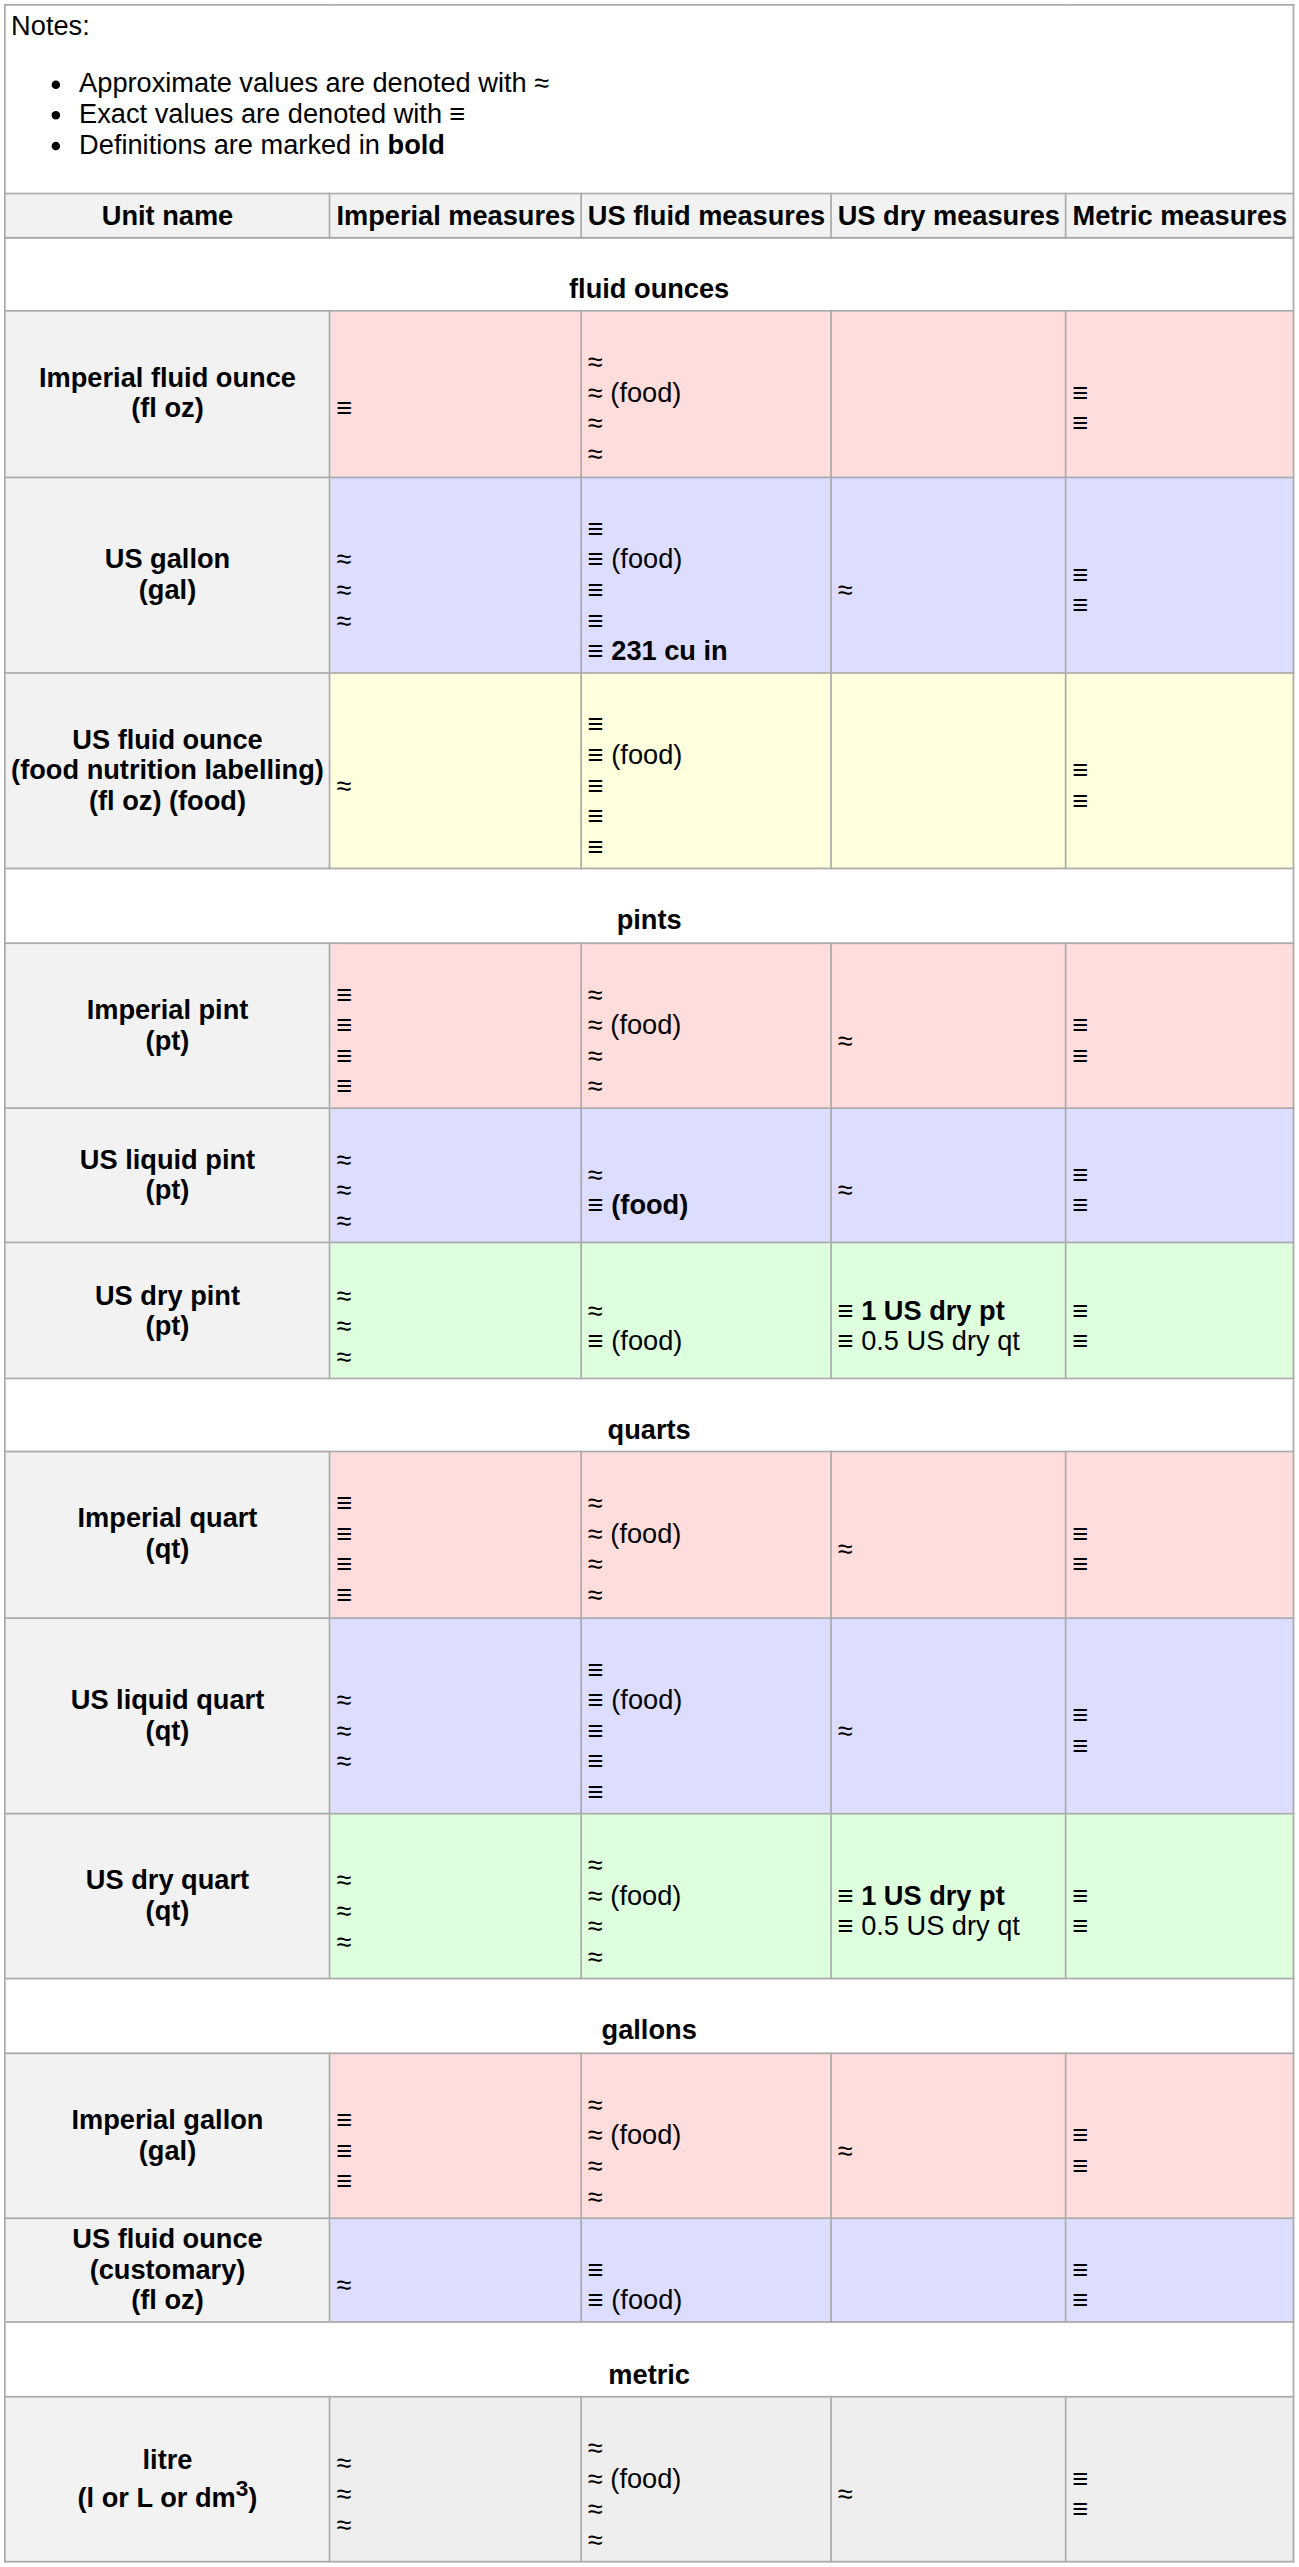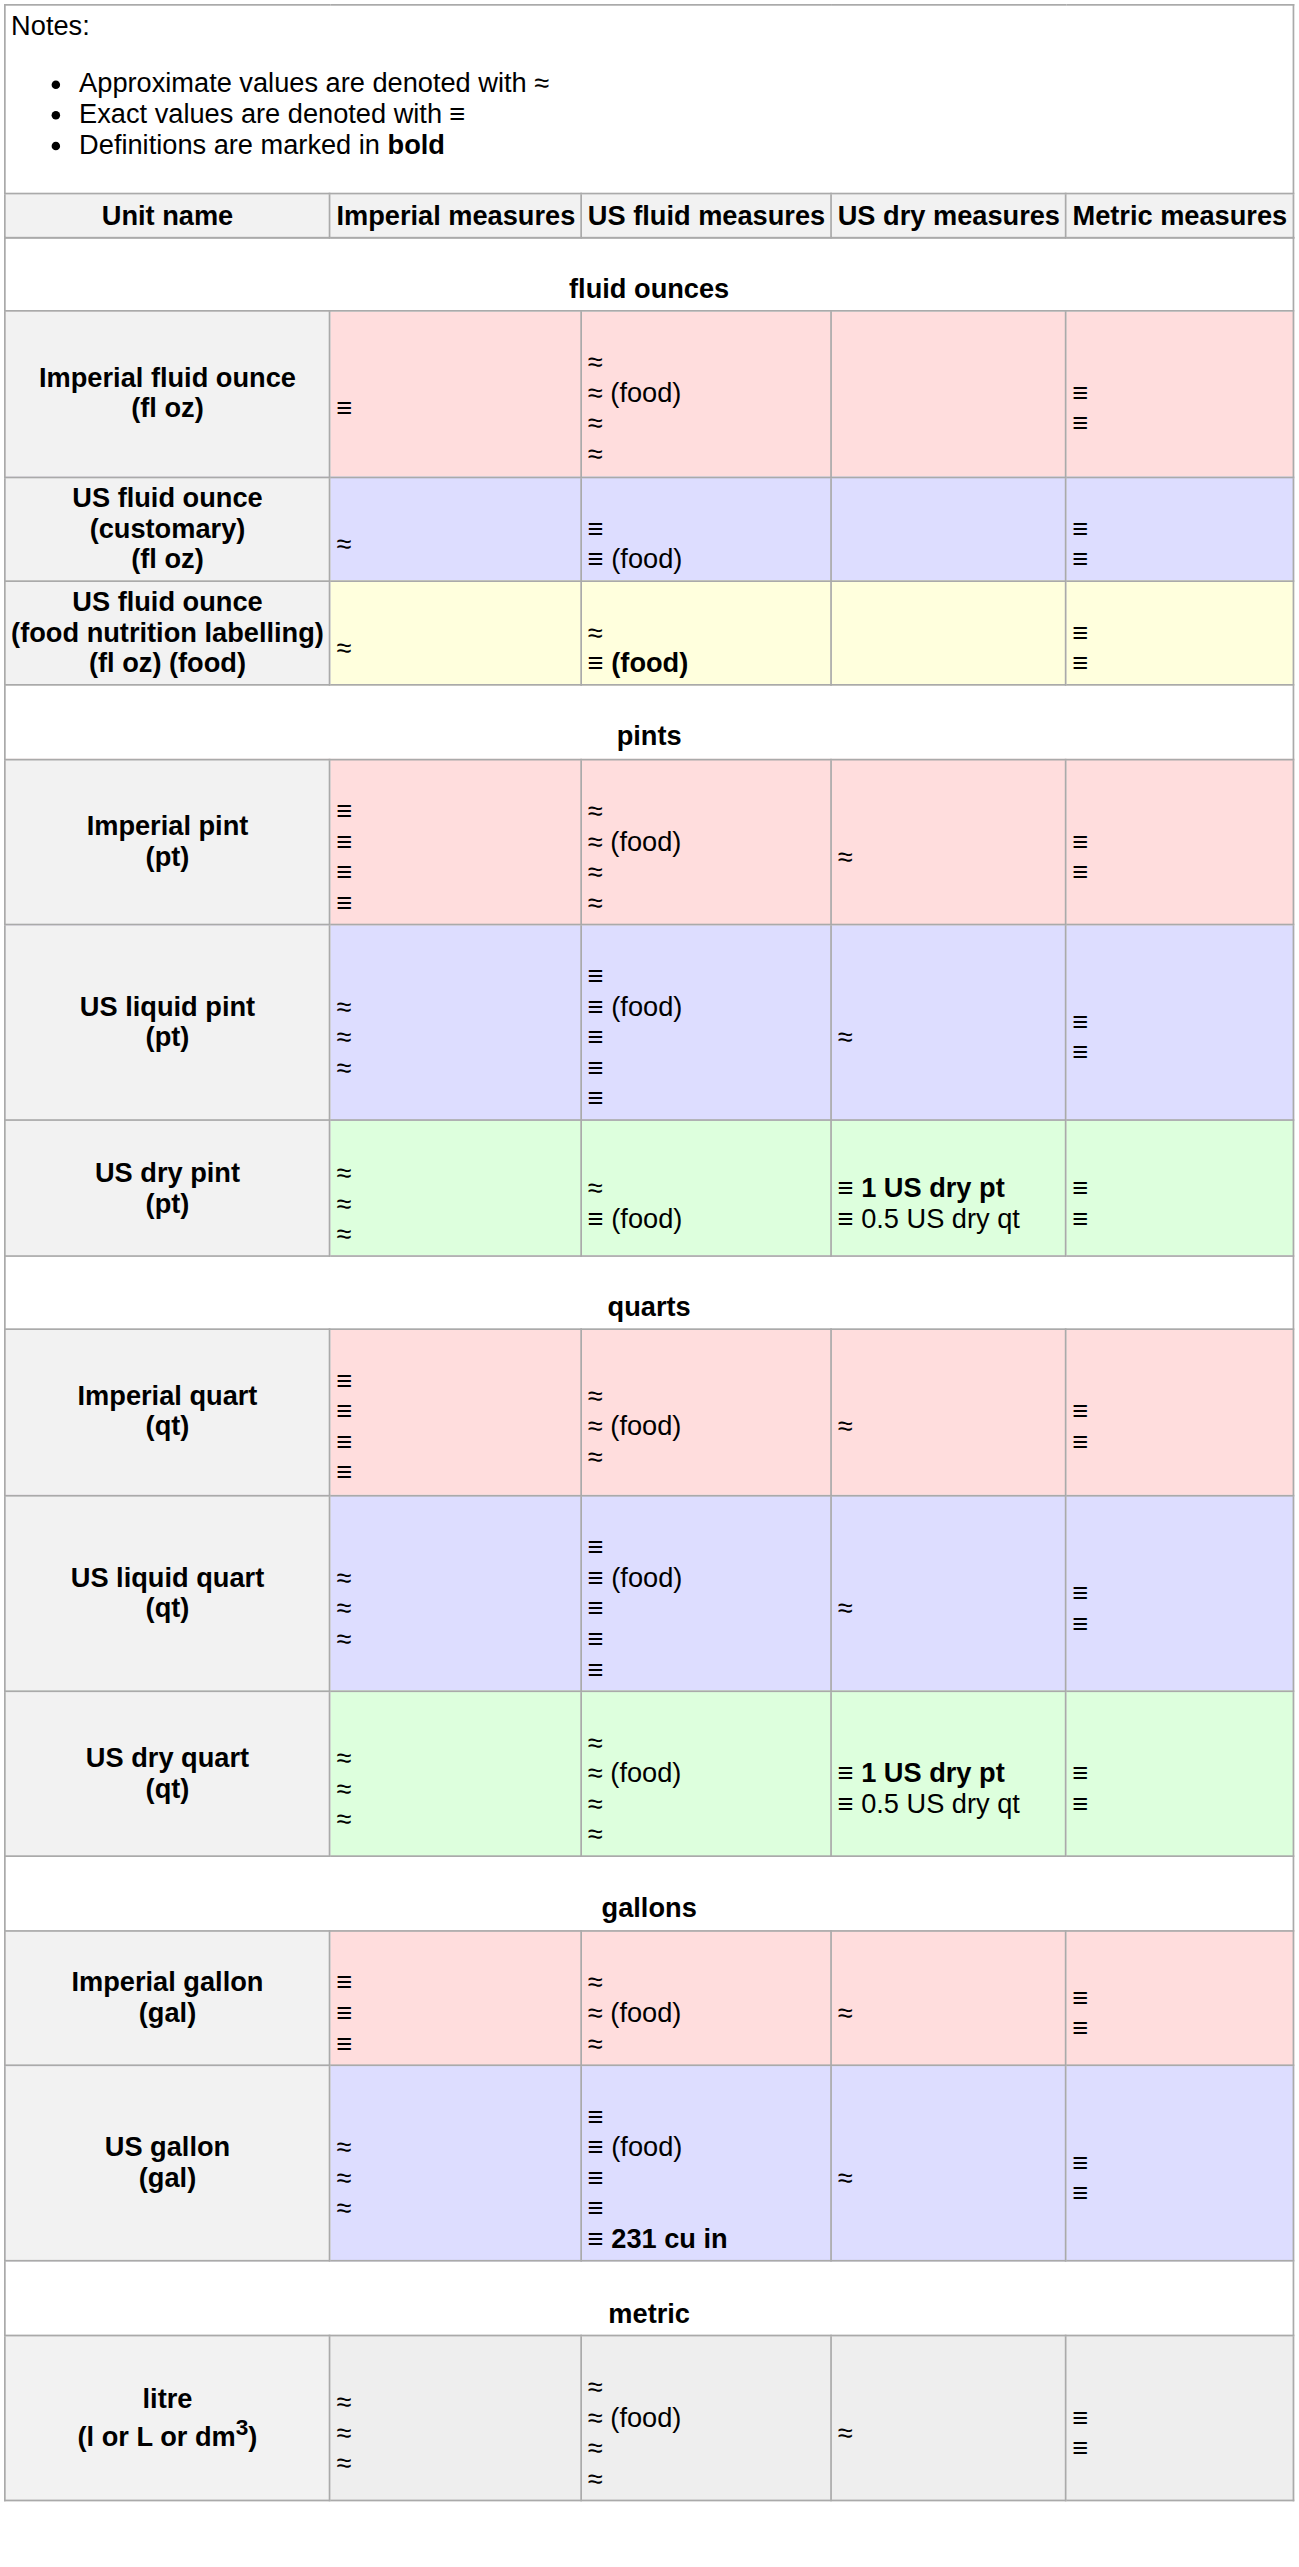rows swapped: (167, 2270) <-> (167, 574)
(635, 785) ≡ ≡ (food) ≡ ≡ ≡ -> (638, 648) ≈ ≡ (food)
(638, 1190) ≈ ≡ (food) -> (635, 1037) ≡ ≡ (food) ≡ ≡ ≡
(635, 1549) ≈ ≈ (food) ≈ ≈ -> (635, 1427) ≈ ≈ (food) ≈
(635, 2150) ≈ ≈ (food) ≈ ≈ -> (635, 2012) ≈ ≈ (food) ≈
